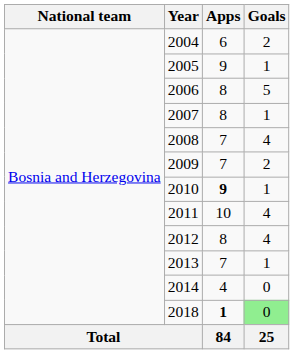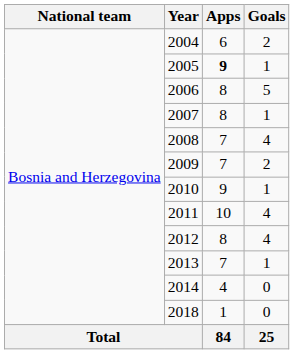(223, 66) normal -> (223, 66) bold
(223, 189) bold -> (223, 189) normal
(223, 312) bold -> (223, 312) normal
(267, 312) lightgreen background -> (267, 312) no background
